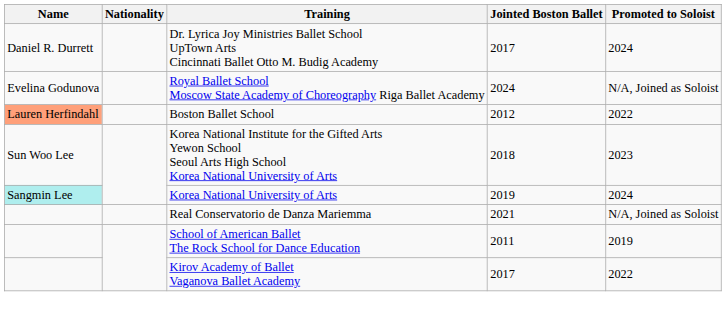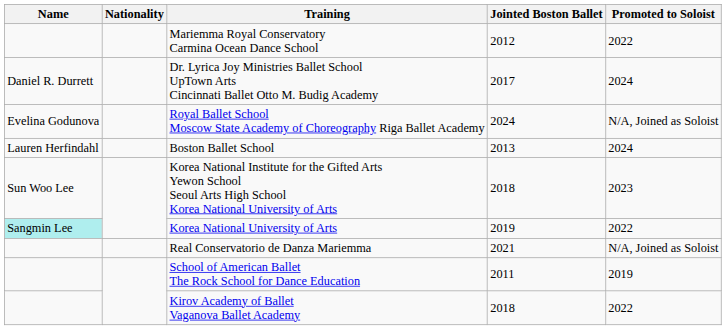+ row: (248, 40)
(53, 114) lightsalmon background -> (53, 147) no background
(503, 114) 2012 -> (503, 147) 2013
(621, 114) 2022 -> (621, 147) 2024
(621, 195) 2024 -> (621, 228) 2022
(503, 274) 2017 -> (503, 307) 2018
